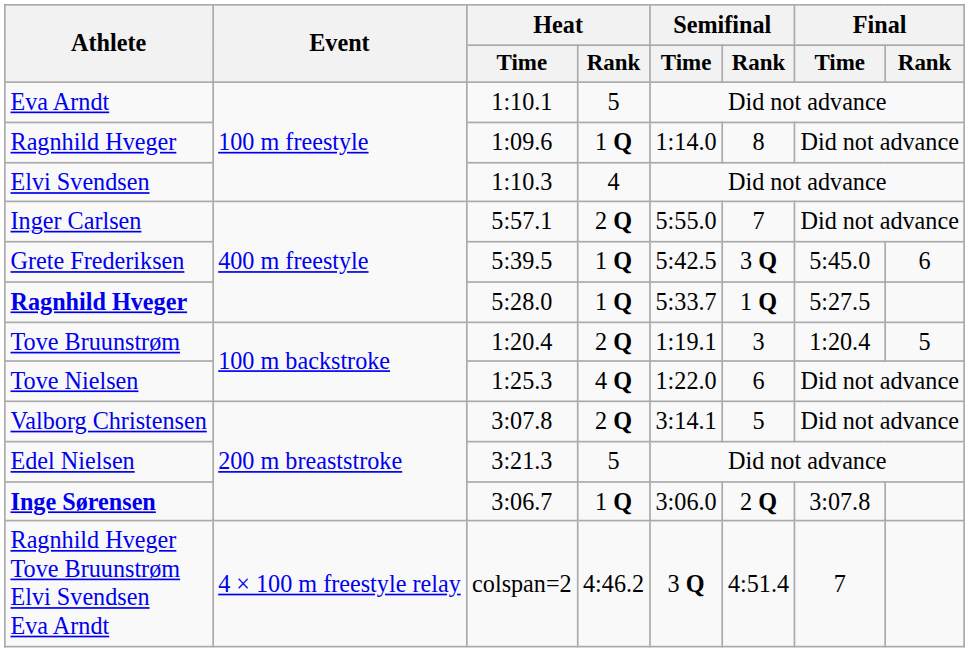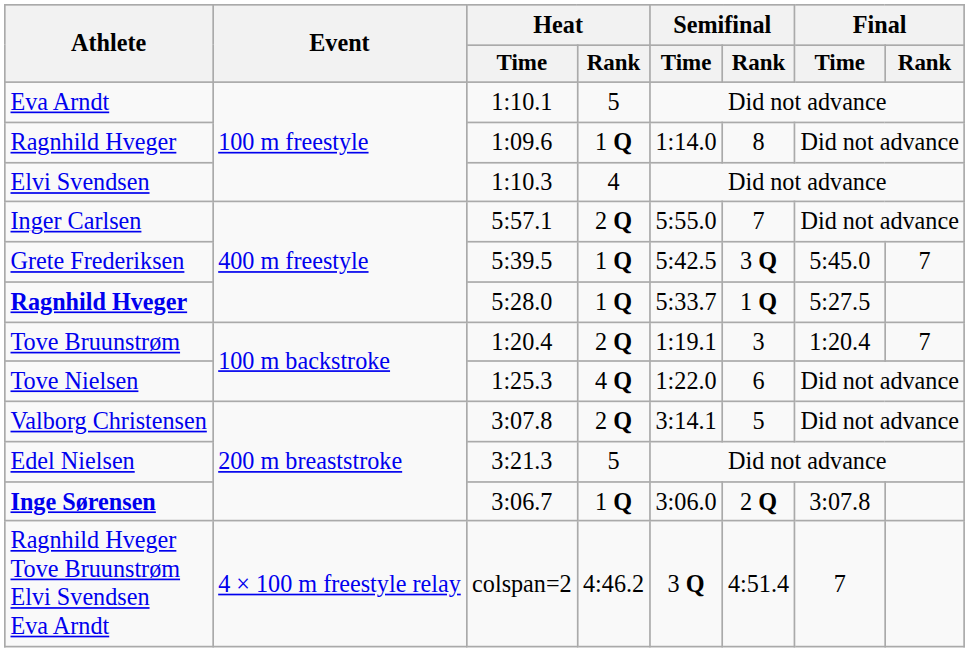(925, 262) 6 -> (925, 262) 7
(925, 341) 5 -> (925, 341) 7
